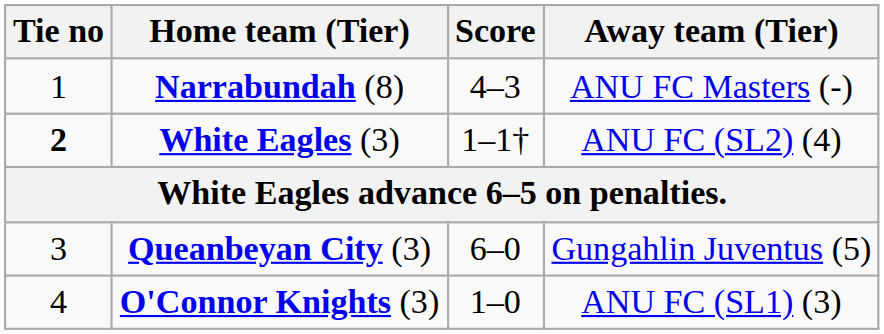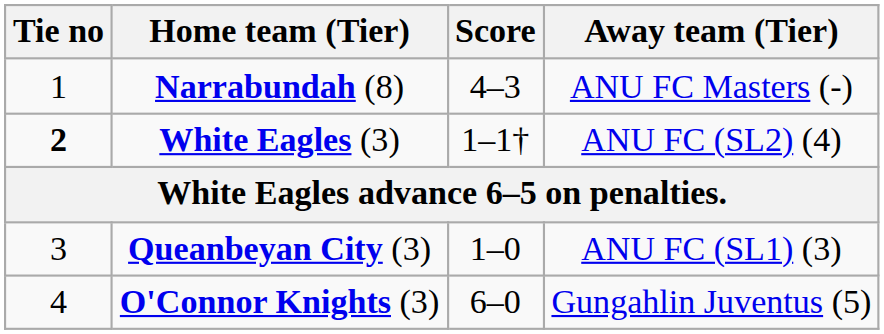(495, 247) 6–0 -> (495, 247) 1–0
(711, 247) Gungahlin Juventus (5) -> (711, 247) ANU FC (SL1) (3)
(495, 301) 1–0 -> (495, 301) 6–0
(711, 301) ANU FC (SL1) (3) -> (711, 301) Gungahlin Juventus (5)
